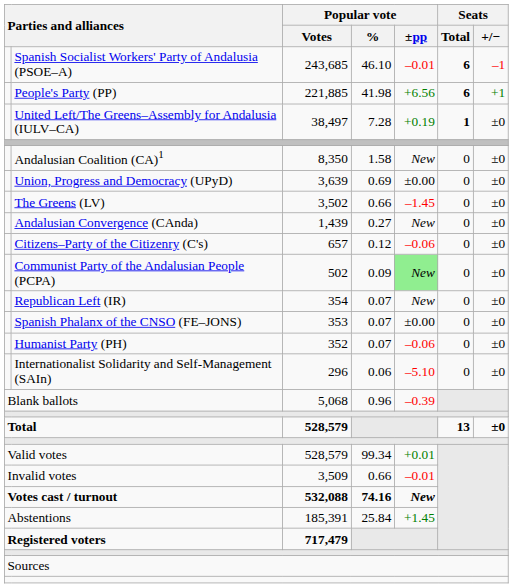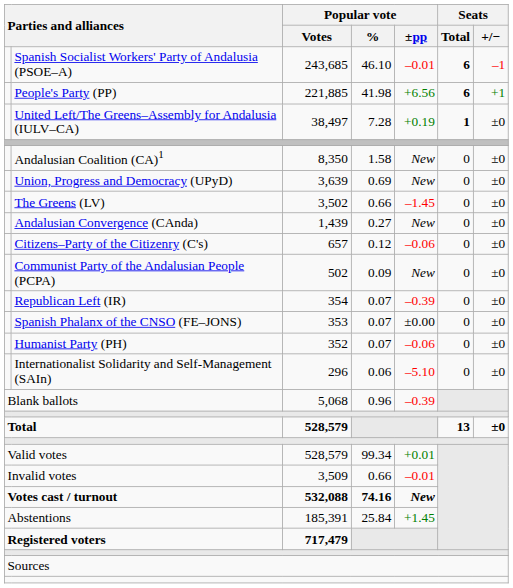(420, 180) ±0.00 -> (423, 180) New
(423, 272) lightgreen background -> (423, 272) no background
(423, 301) New -> (420, 301) –0.39
